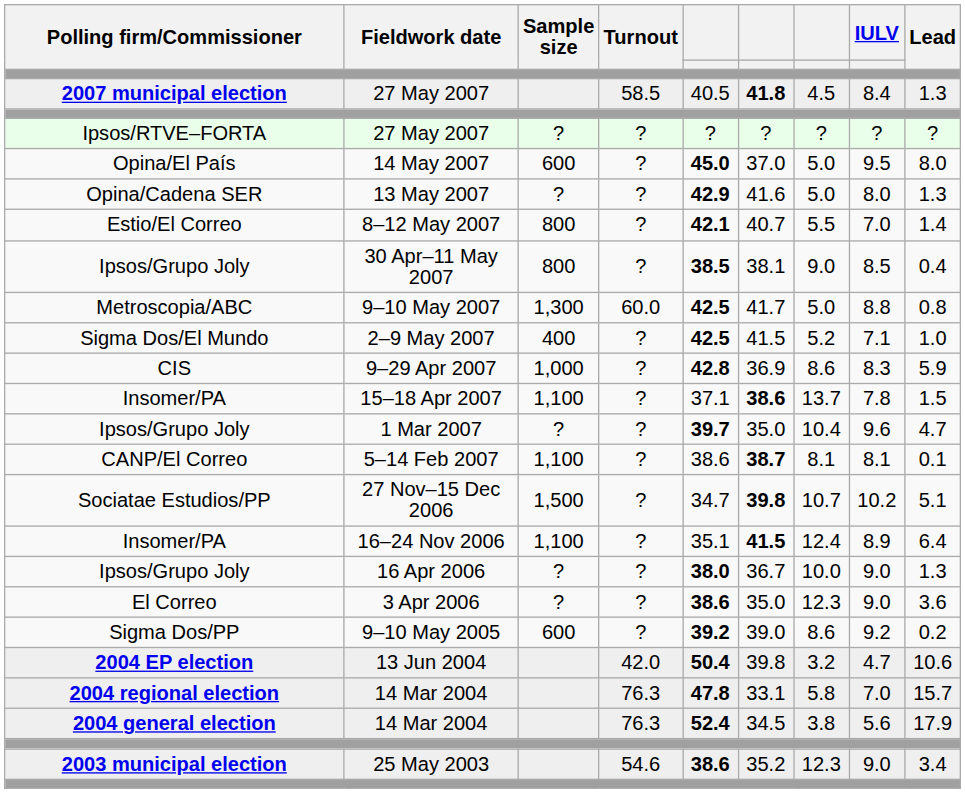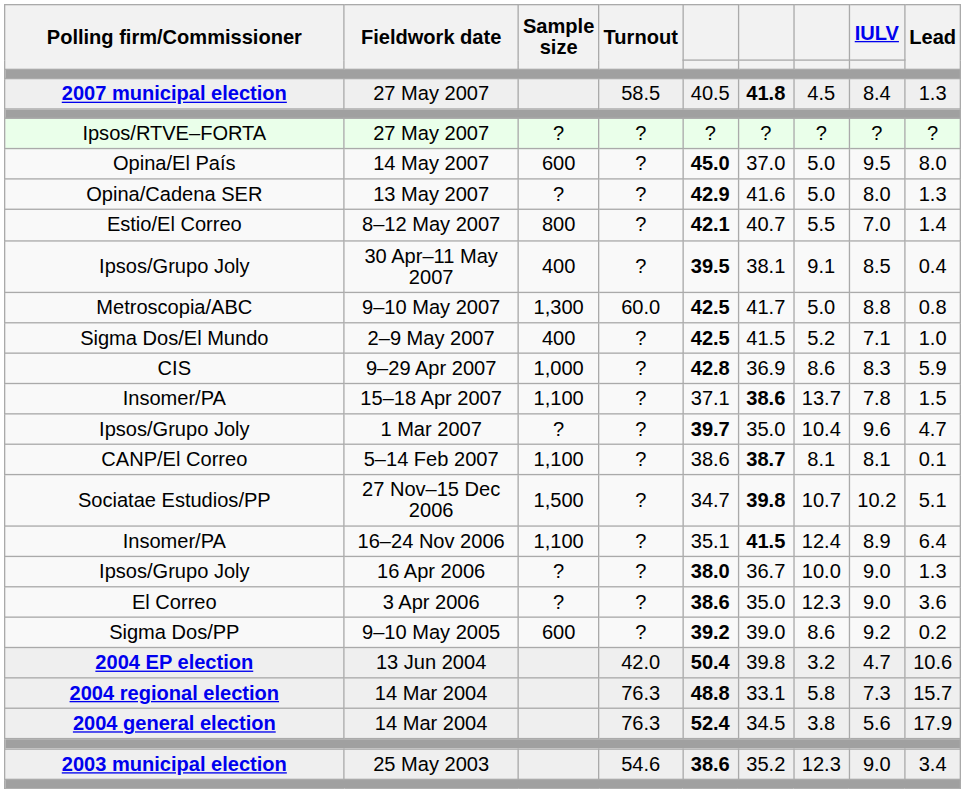(559, 266) 800 -> (559, 266) 400
(710, 266) 38.5 -> (710, 266) 39.5
(821, 266) 9.0 -> (821, 266) 9.1
(710, 693) 47.8 -> (710, 693) 48.8
(877, 693) 7.0 -> (877, 693) 7.3
